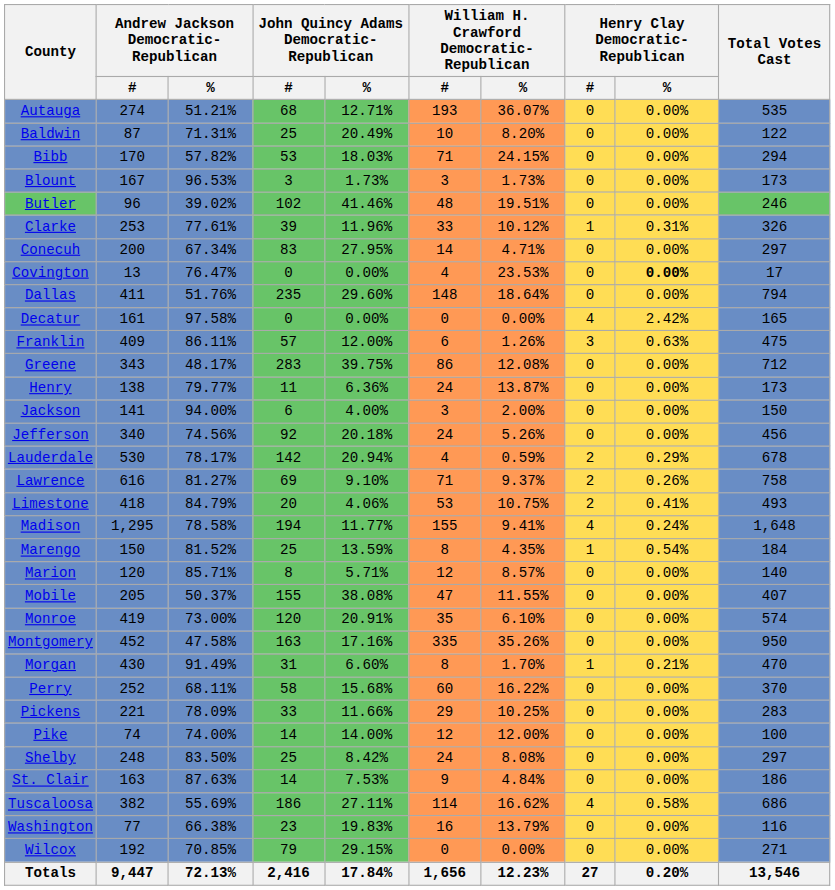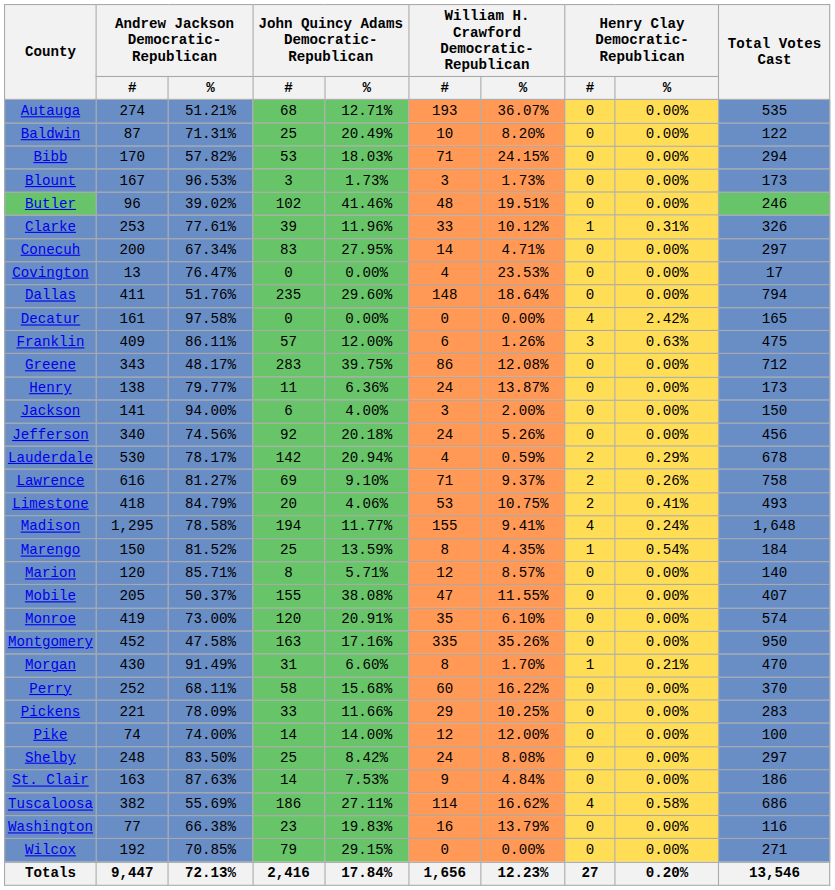(667, 273) bold -> (667, 273) normal
